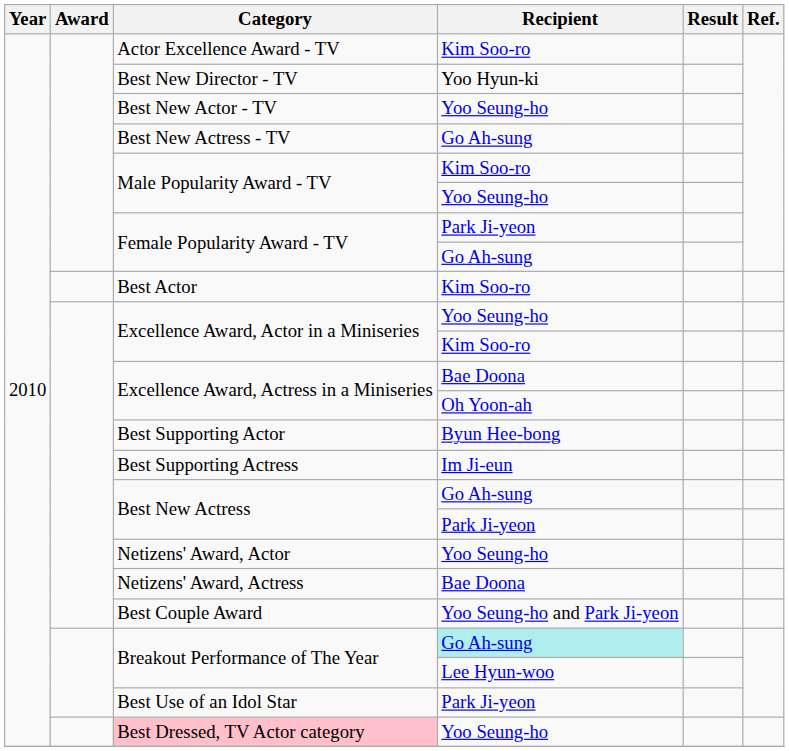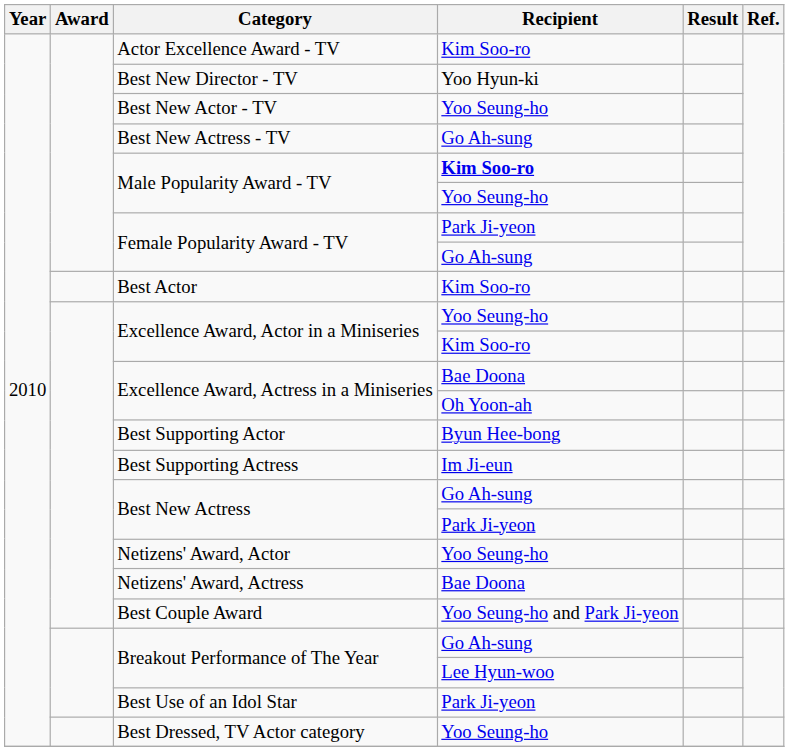(486, 167) normal -> (488, 167) bold
(487, 642) paleturquoise background -> (487, 642) no background
(241, 731) pink background -> (241, 731) no background
